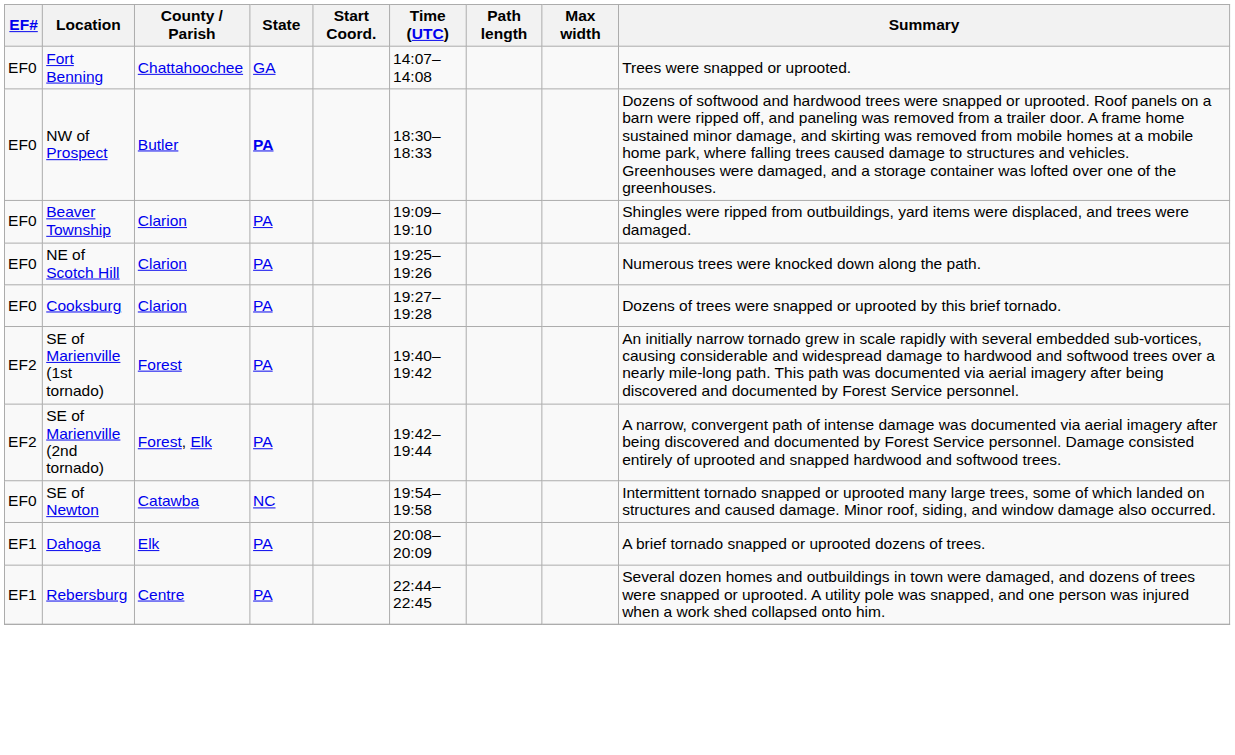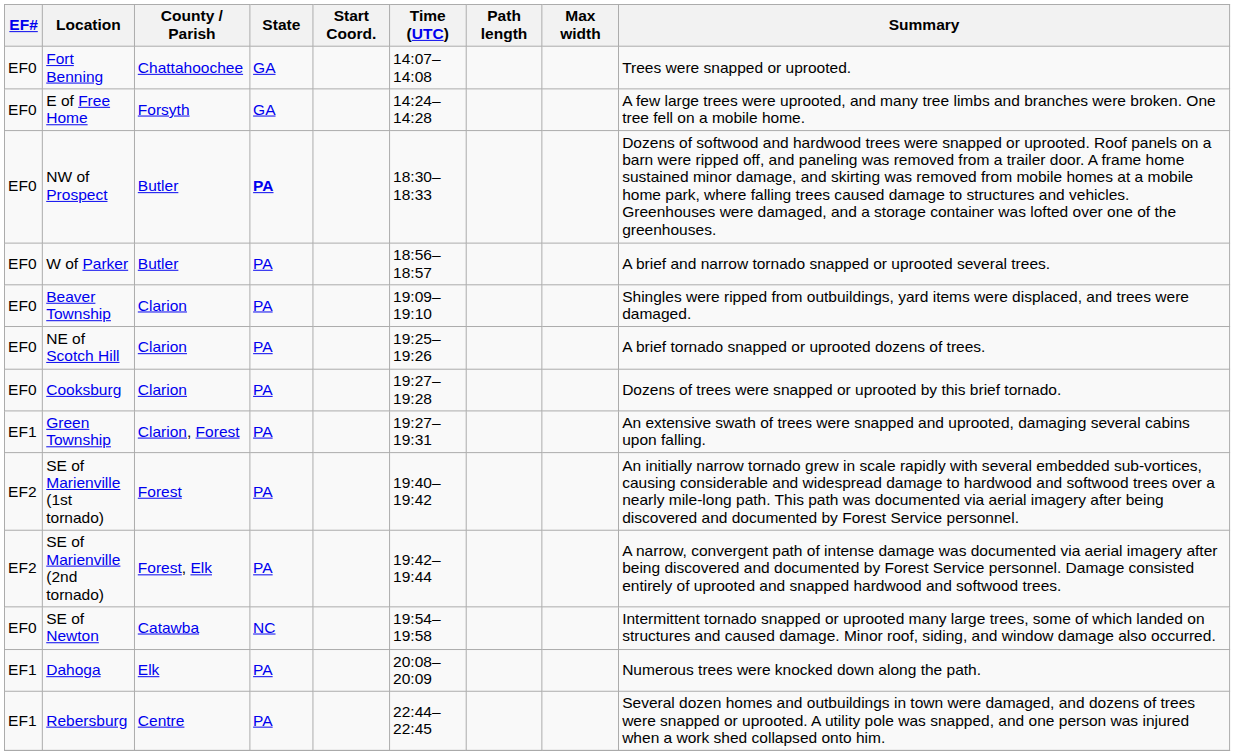+ row: (78, 109)
+ row: (87, 263)
(802, 263) Numerous trees were knocked down along the path. -> (804, 347) A brief tornado snapped or uprooted dozens of trees.
+ row: (79, 431)
(804, 543) A brief tornado snapped or uprooted dozens of trees. -> (802, 670) Numerous trees were knocked down along the path.
